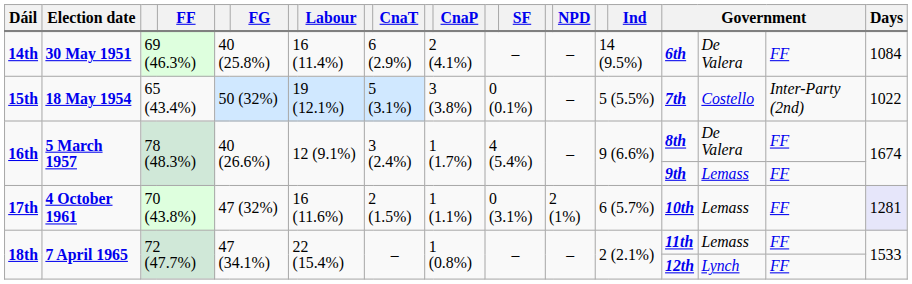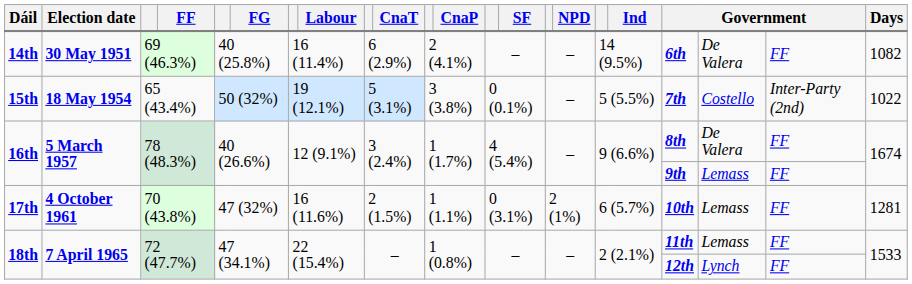(886, 54) 1084 -> (886, 54) 1082
(886, 208) lavender background -> (886, 208) no background
